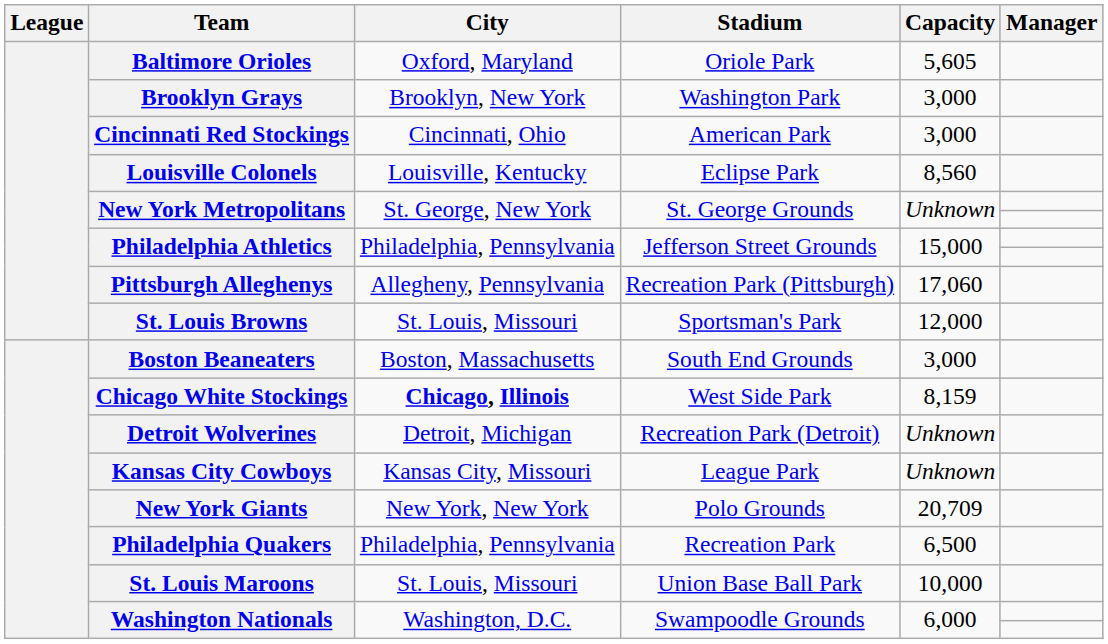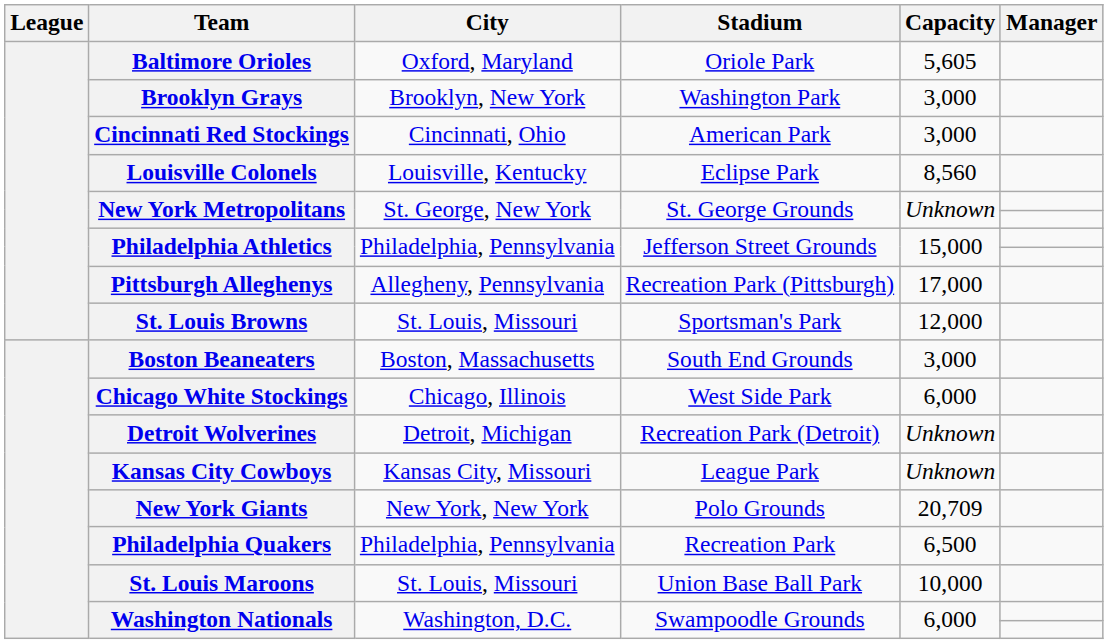(950, 284) 17,060 -> (950, 284) 17,000
(487, 396) bold -> (487, 396) normal
(950, 396) 8,159 -> (950, 396) 6,000
